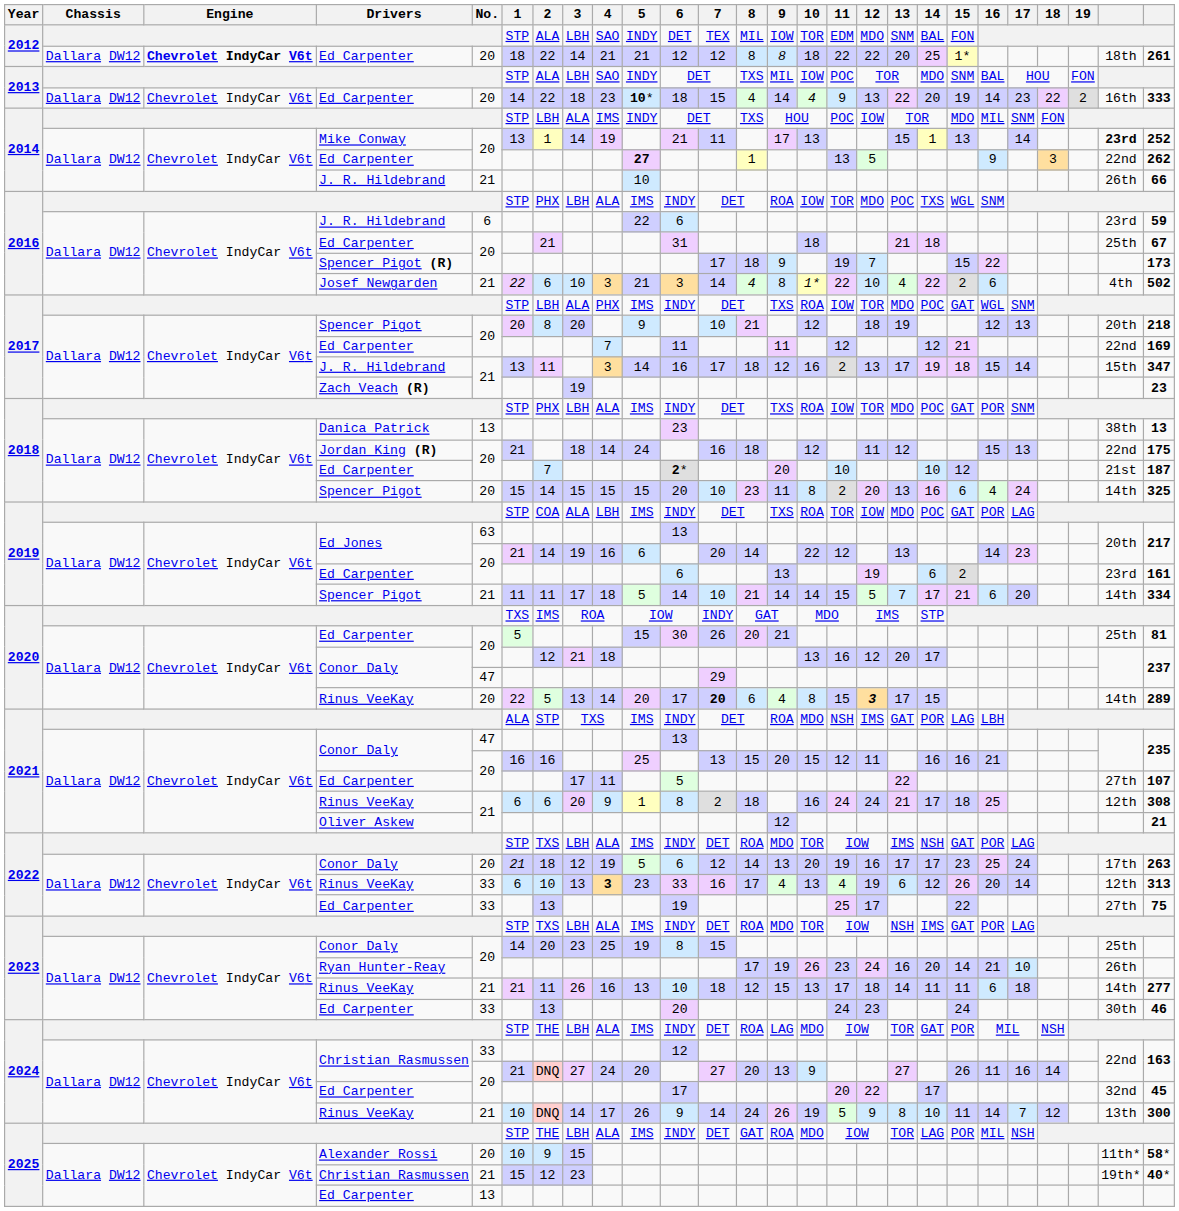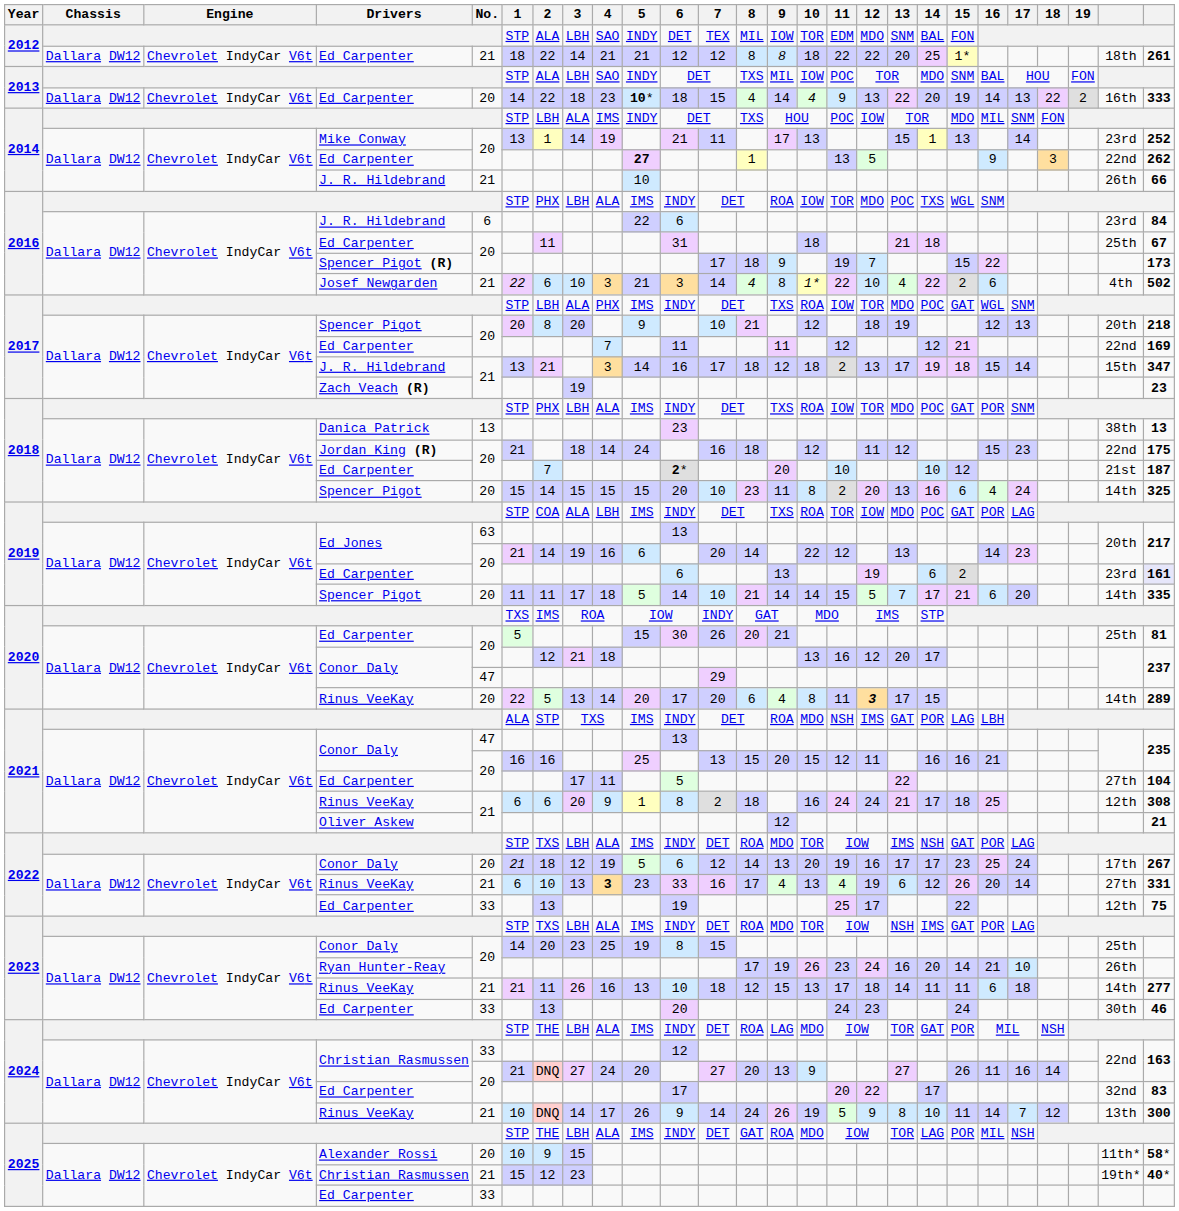(230, 56) bold -> (230, 56) normal
(487, 56) 20 -> (487, 56) 21
(1023, 98) 23 -> (1023, 98) 13
(1121, 139) bold -> (1121, 139) normal
(1159, 222) 59 -> (1159, 222) 84
(547, 243) 21 -> (547, 243) 11
(547, 367) 11 -> (547, 367) 21
(812, 367) 16 -> (812, 367) 18
(1023, 450) 13 -> (1023, 450) 23
(1159, 574) no background -> (1159, 574) lavender background
(487, 595) 21 -> (487, 595) 20
(1159, 595) 334 -> (1159, 595) 335
(718, 699) bold -> (718, 699) normal
(842, 699) 15 -> (842, 699) 11
(1159, 781) 107 -> (1159, 781) 104
(1159, 864) 263 -> (1159, 864) 267
(487, 885) 33 -> (487, 885) 21
(1121, 885) 12th -> (1121, 885) 27th
(1159, 885) 313 -> (1159, 885) 331
(1121, 906) 27th -> (1121, 906) 12th
(1159, 1092) 45 -> (1159, 1092) 83
(487, 1196) 13 -> (487, 1196) 33
